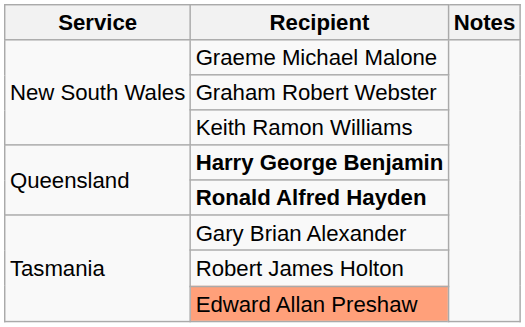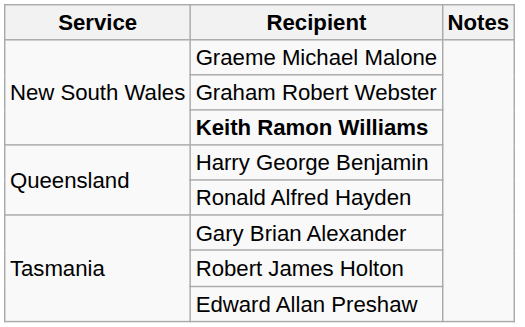(304, 128) normal -> (312, 128) bold
(319, 163) bold -> (312, 163) normal
(311, 198) bold -> (303, 198) normal
(307, 304) lightsalmon background -> (307, 304) no background
